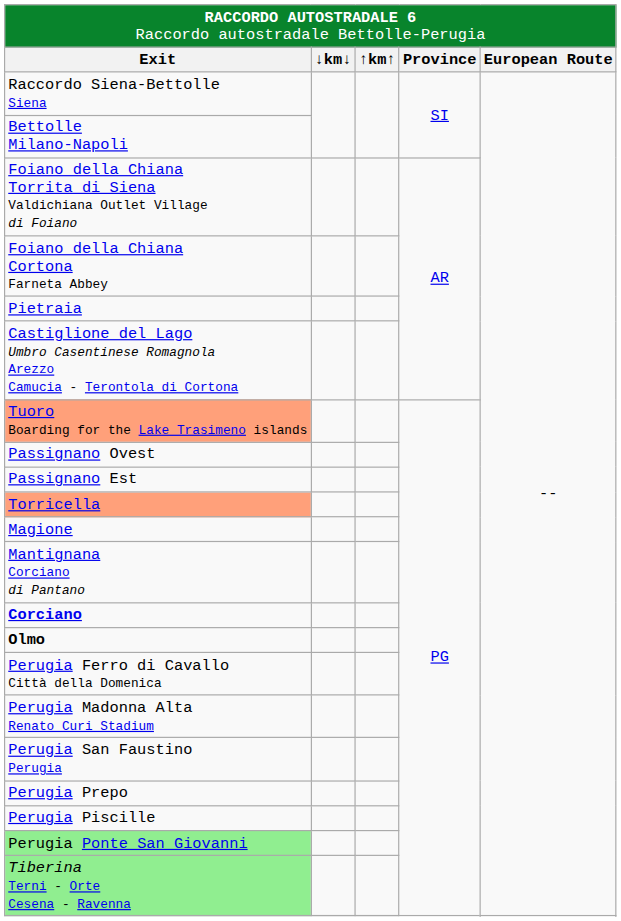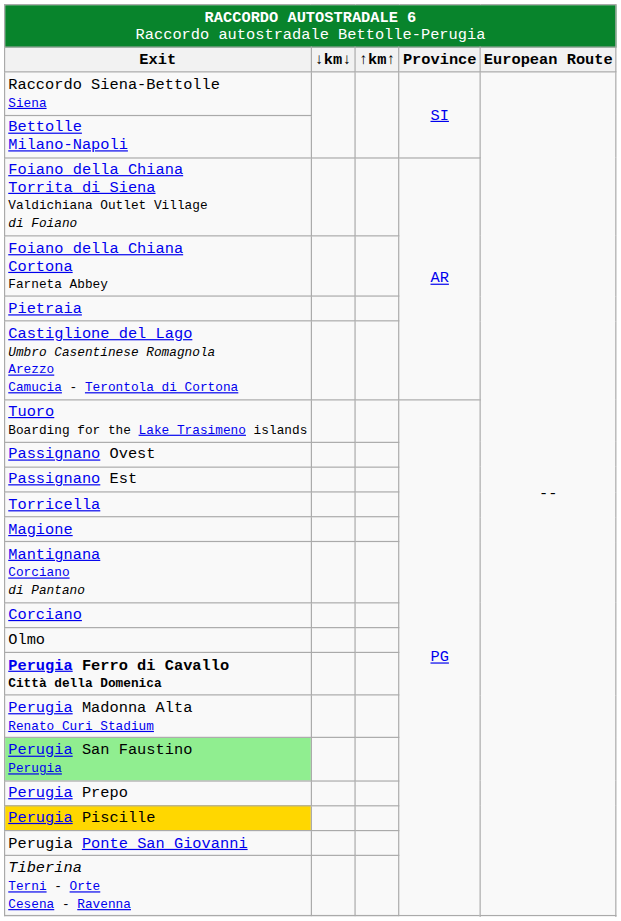(158, 420) lightsalmon background -> (158, 420) no background
(54, 505) lightsalmon background -> (54, 505) no background
(45, 615) bold -> (45, 615) normal
(27, 640) bold -> (27, 640) normal
(119, 673) normal -> (119, 674) bold
(100, 759) no background -> (100, 759) lightgreen background
(82, 818) no background -> (82, 818) gold background
(128, 843) lightgreen background -> (128, 843) no background
(70, 885) lightgreen background -> (70, 885) no background
